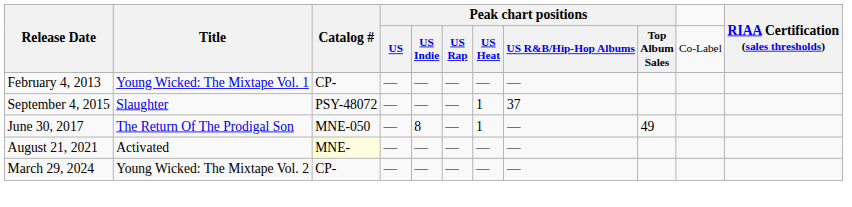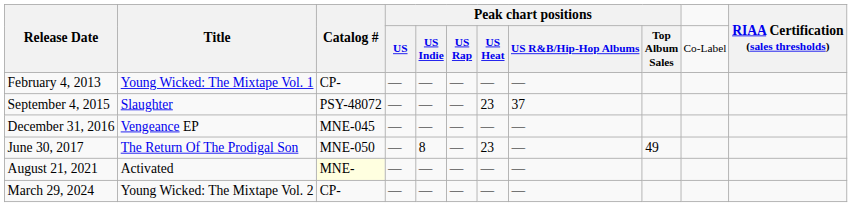(479, 104) 1 -> (487, 104) 23
+ row: (61, 126)
(479, 126) 1 -> (487, 147) 23
